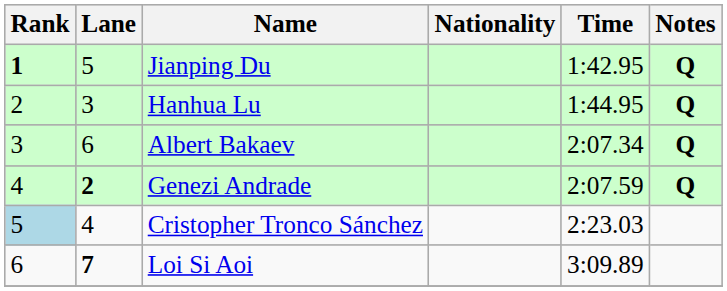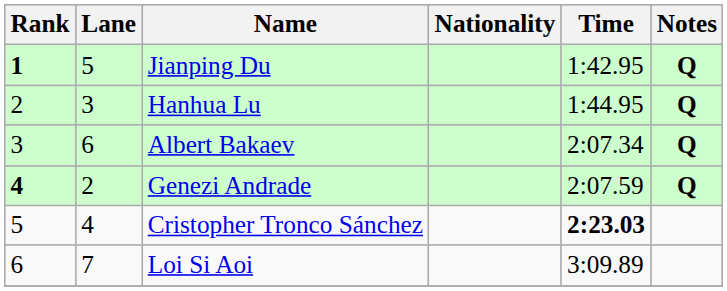(17, 184) normal -> (17, 184) bold
(88, 184) bold -> (88, 184) normal
(17, 225) lightblue background -> (17, 225) no background
(605, 225) normal -> (606, 225) bold
(88, 265) bold -> (88, 265) normal
